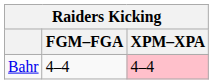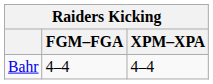(142, 66) pink background -> (142, 66) no background
